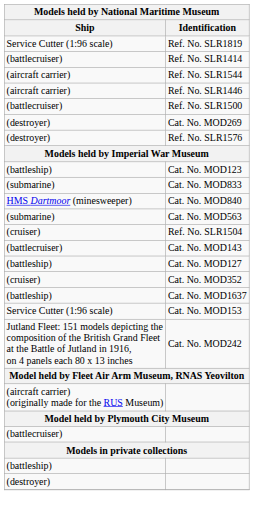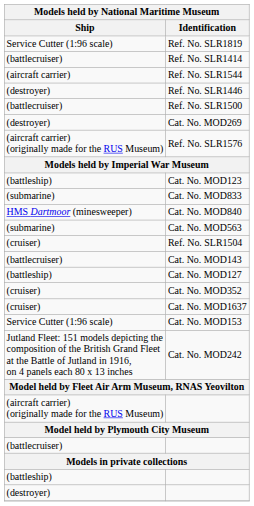(38, 91) (aircraft carrier) -> (28, 91) (destroyer)
(28, 138) (destroyer) -> (85, 143) (aircraft carrier) (originally made for the RUS Museum)
(29, 295) (battleship) -> (23, 306) (cruiser)
